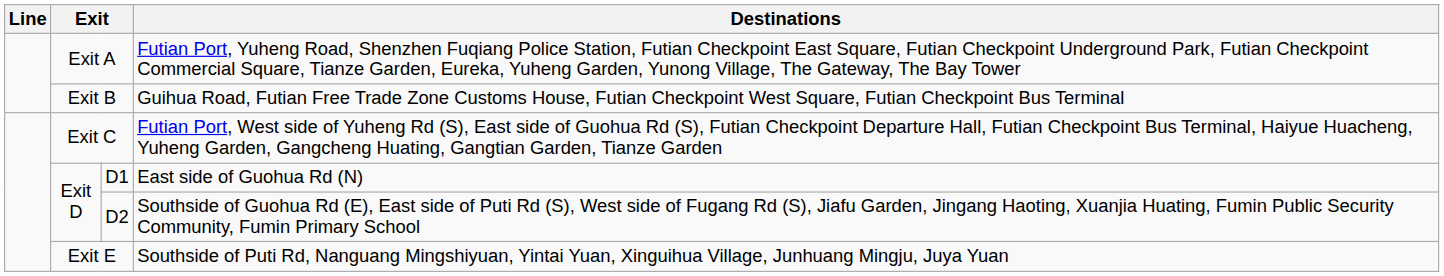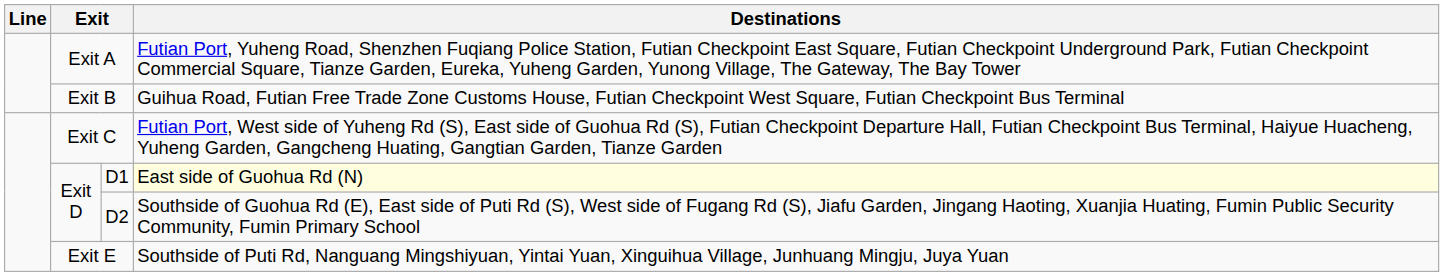(250, 177) no background -> (250, 177) lightyellow background
